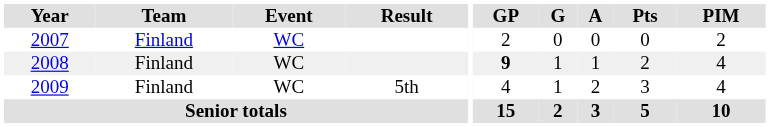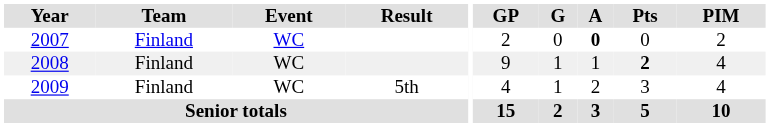(595, 39) normal -> (595, 39) bold
(506, 63) bold -> (506, 63) normal
(645, 63) normal -> (645, 63) bold
